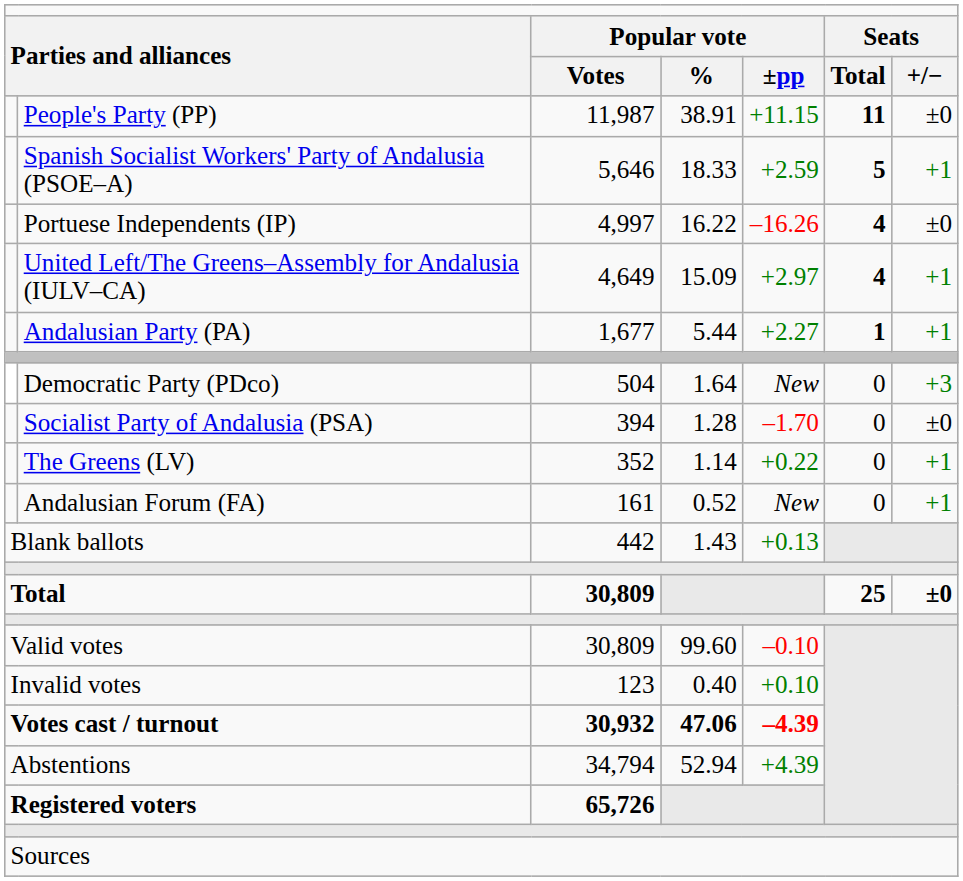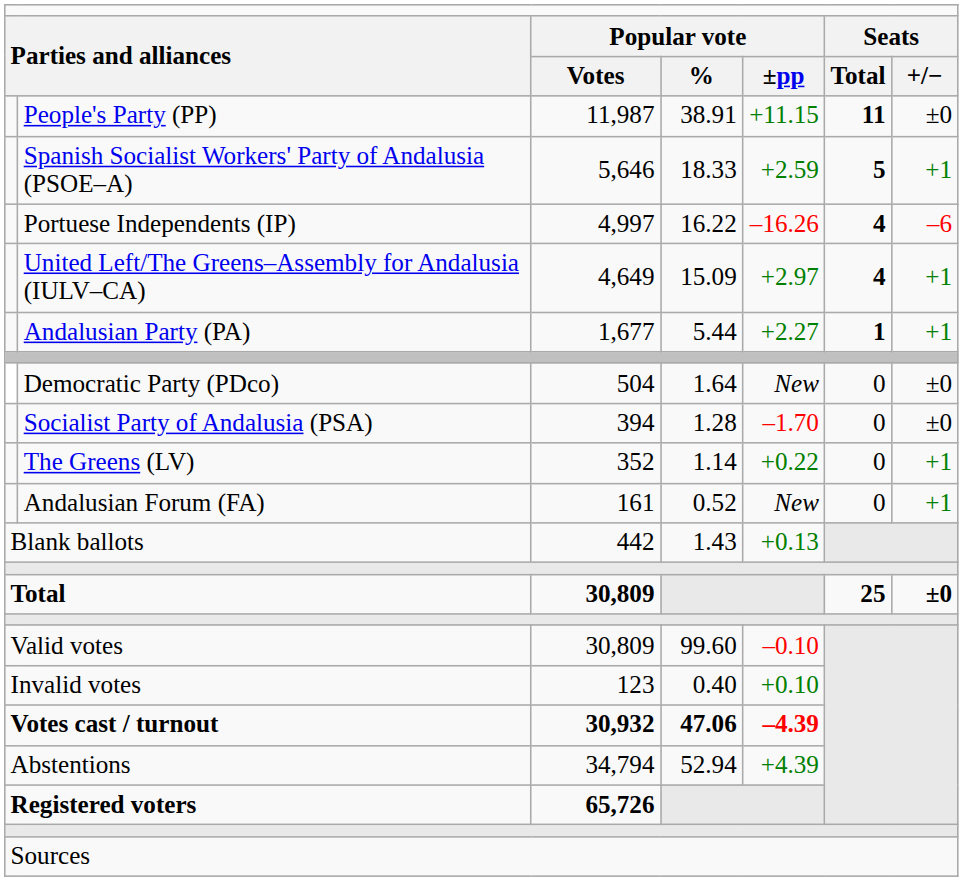(939, 223) ±0 -> (939, 223) –6
(939, 382) +3 -> (939, 382) ±0
